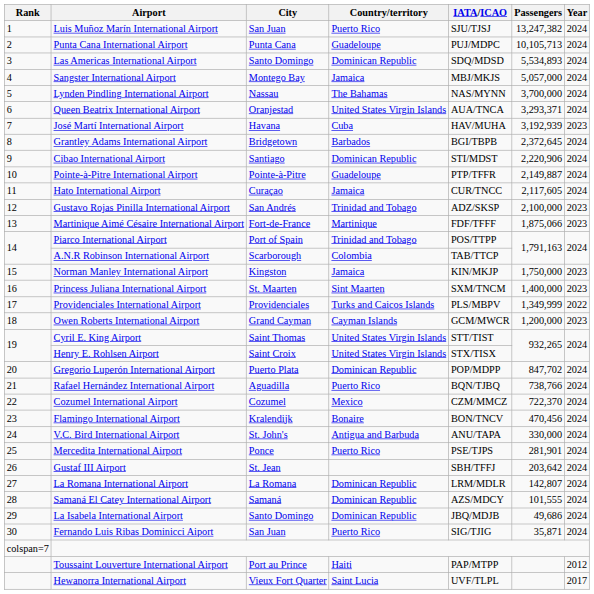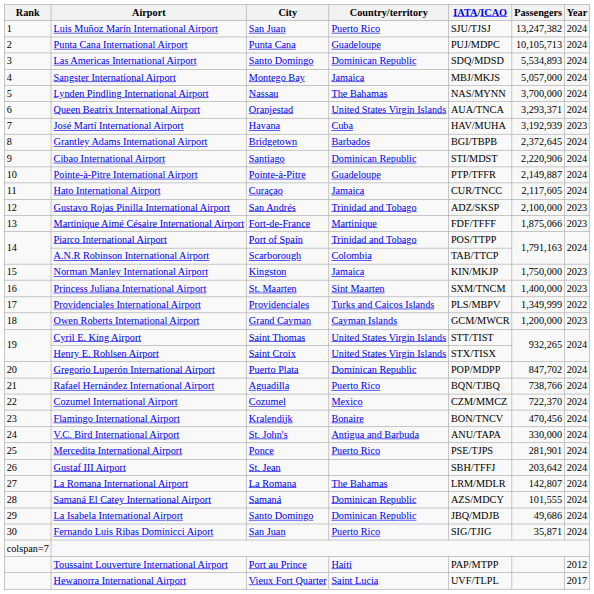(374, 483) Dominican Republic -> (359, 483) The Bahamas
